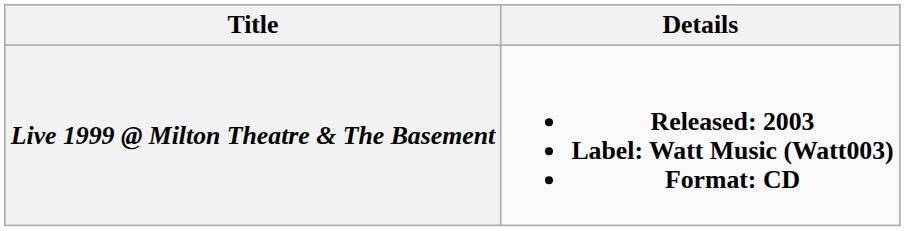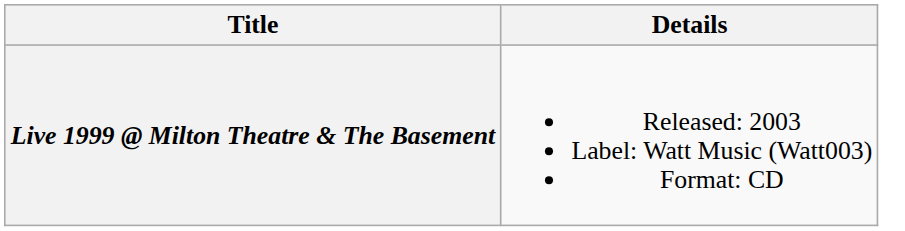(700, 150) bold -> (690, 150) normal
